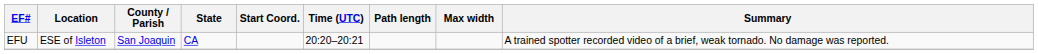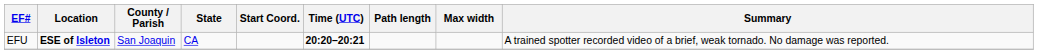(73, 40) normal -> (75, 40) bold
(334, 40) normal -> (335, 40) bold
